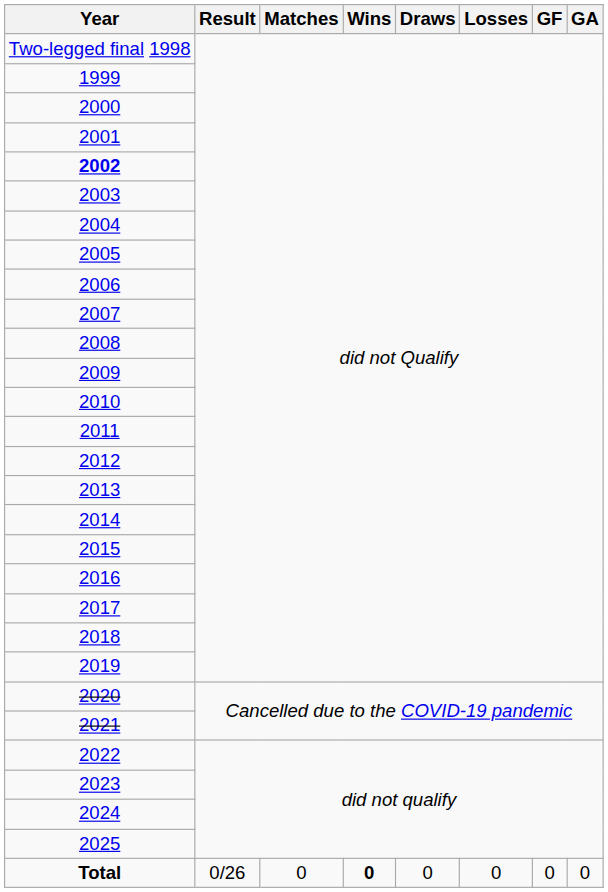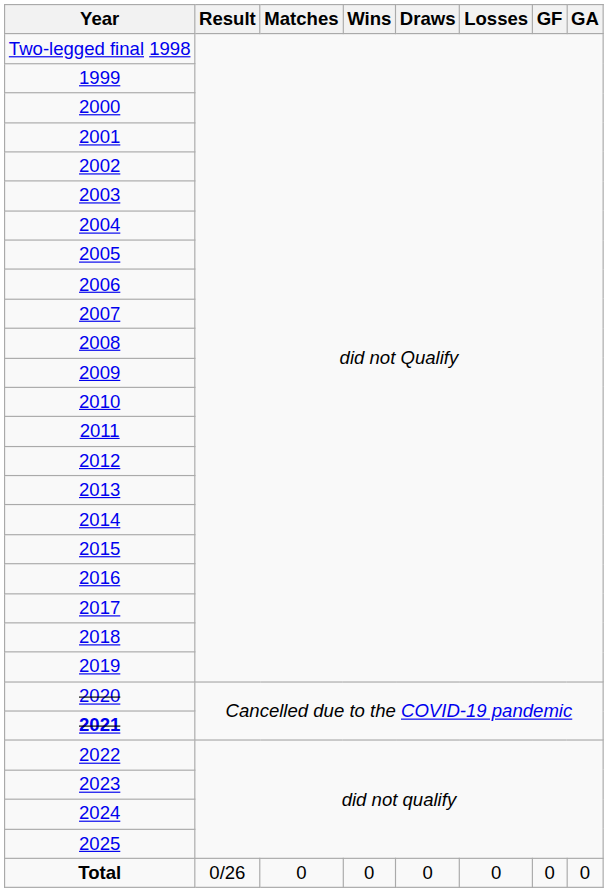(100, 166) bold -> (100, 166) normal
(100, 725) normal -> (100, 725) bold
(369, 872) bold -> (369, 872) normal
